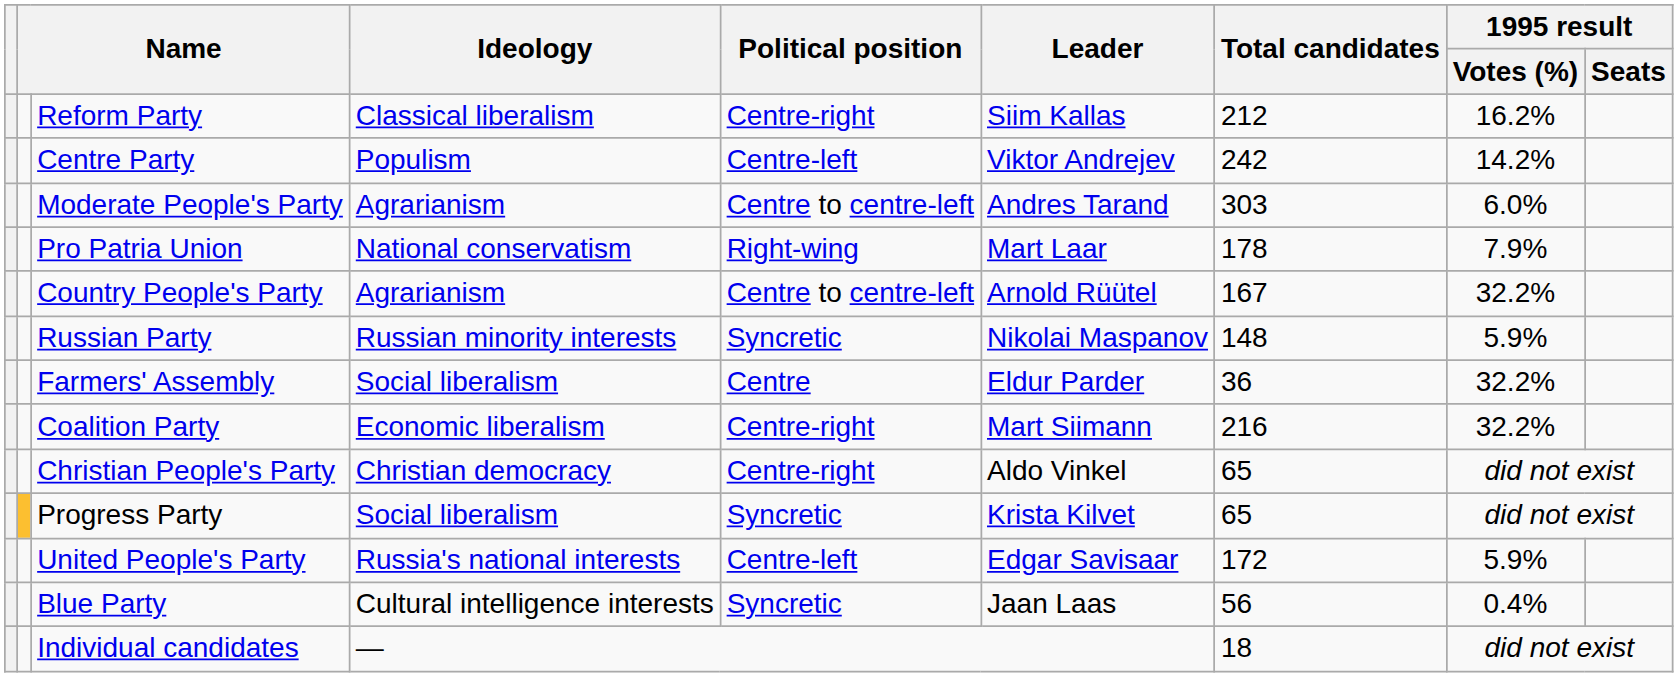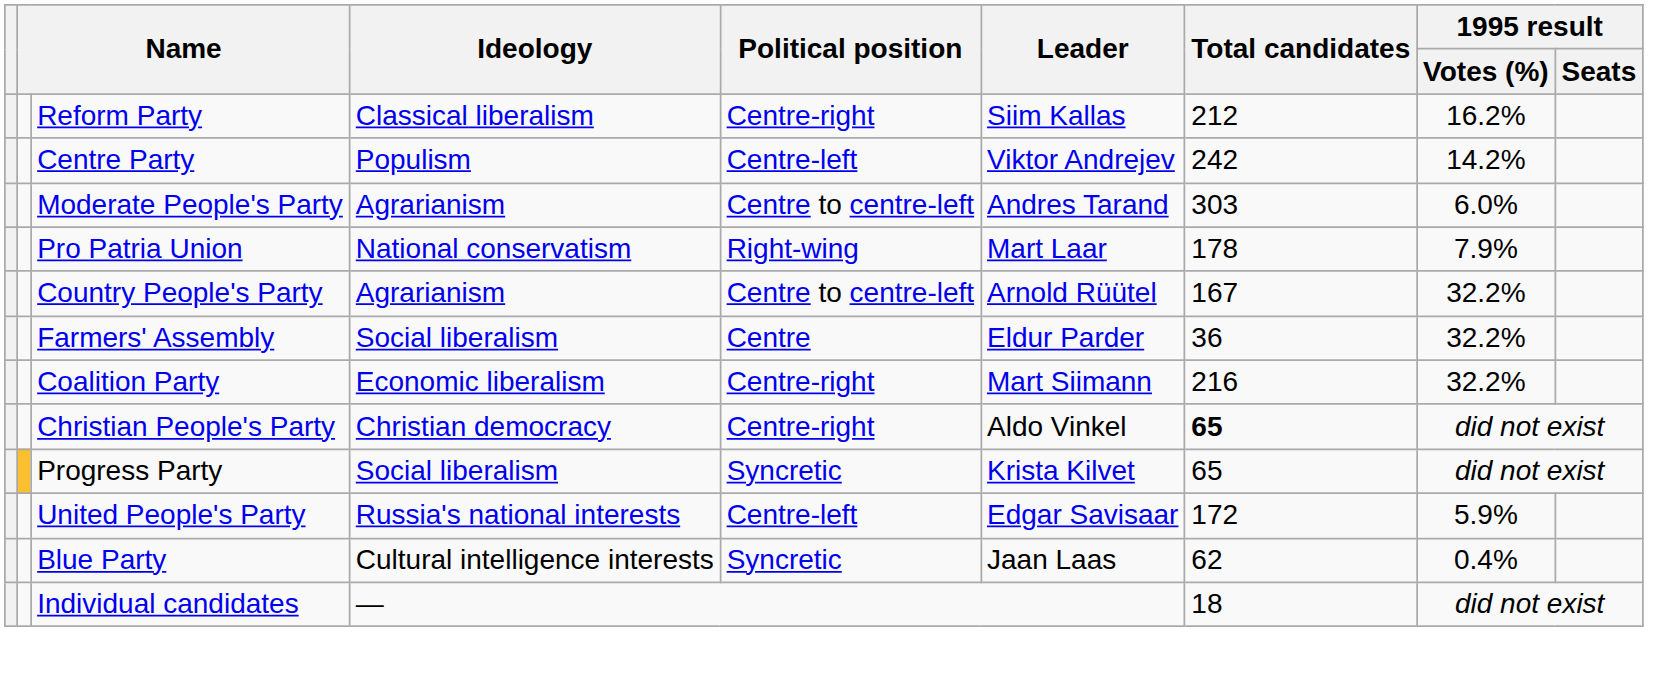- row: (124, 337)
(1236, 470) normal -> (1207, 426) bold
(1236, 603) 56 -> (1207, 559) 62
